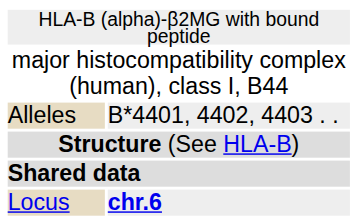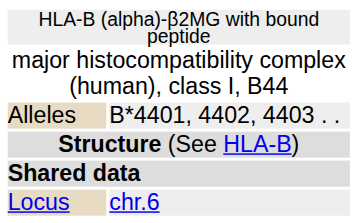(135, 202) bold -> (135, 202) normal
